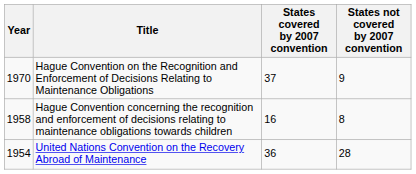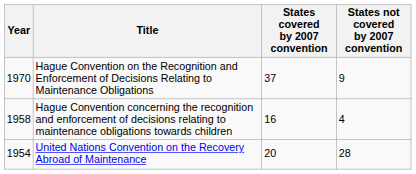(342, 119) 8 -> (342, 119) 4
(270, 154) 36 -> (270, 154) 20
